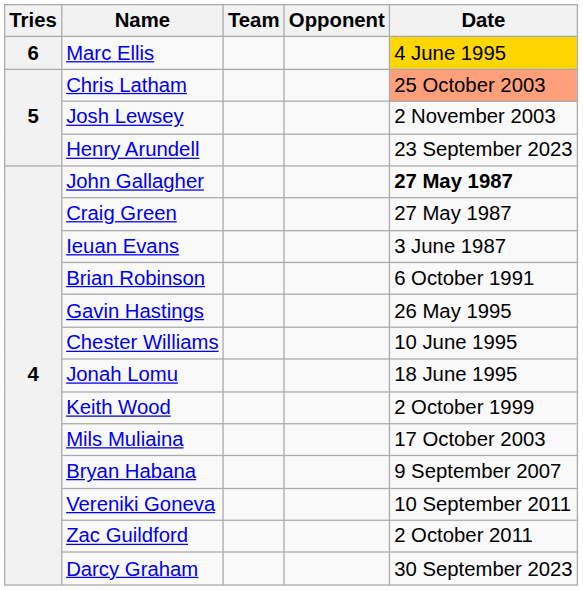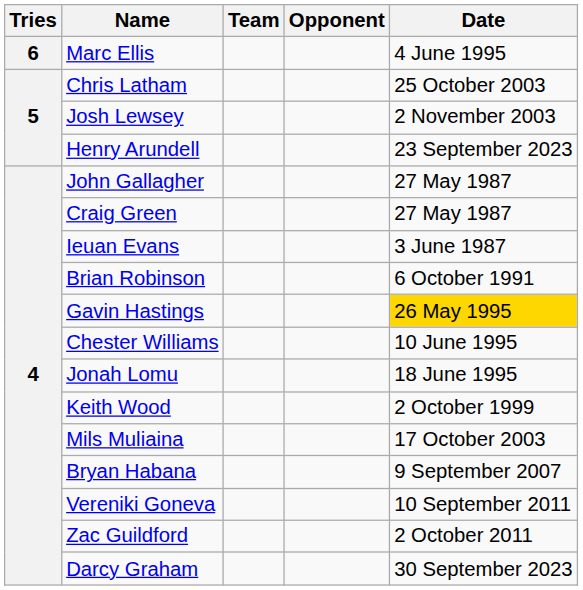(450, 52) gold background -> (450, 52) no background
(470, 85) lightsalmon background -> (470, 85) no background
(453, 181) bold -> (453, 181) normal
(453, 310) no background -> (453, 310) gold background
